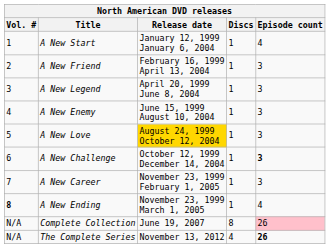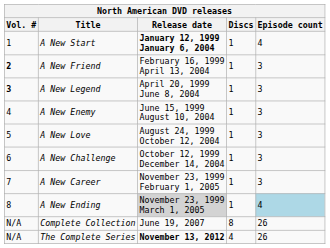(180, 43) normal -> (180, 43) bold
(9, 66) normal -> (9, 66) bold
(9, 89) normal -> (9, 89) bold
(180, 136) gold background -> (180, 136) no background
(260, 159) bold -> (260, 159) normal
(9, 205) bold -> (9, 205) normal
(182, 205) no background -> (182, 205) lightgrey background
(260, 205) no background -> (260, 205) lightblue background
(263, 223) pink background -> (263, 223) no background
(182, 237) normal -> (182, 237) bold
(263, 237) bold -> (263, 237) normal
